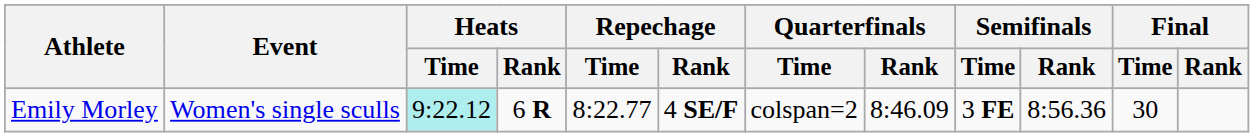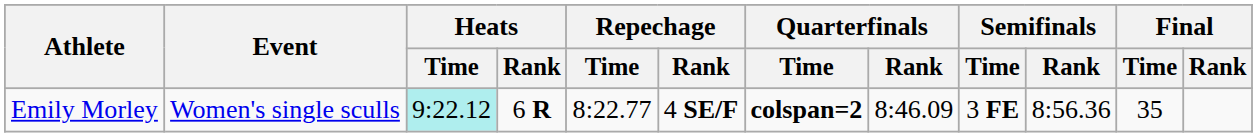(804, 110) normal -> (806, 110) bold
(1145, 110) 30 -> (1150, 110) 35
